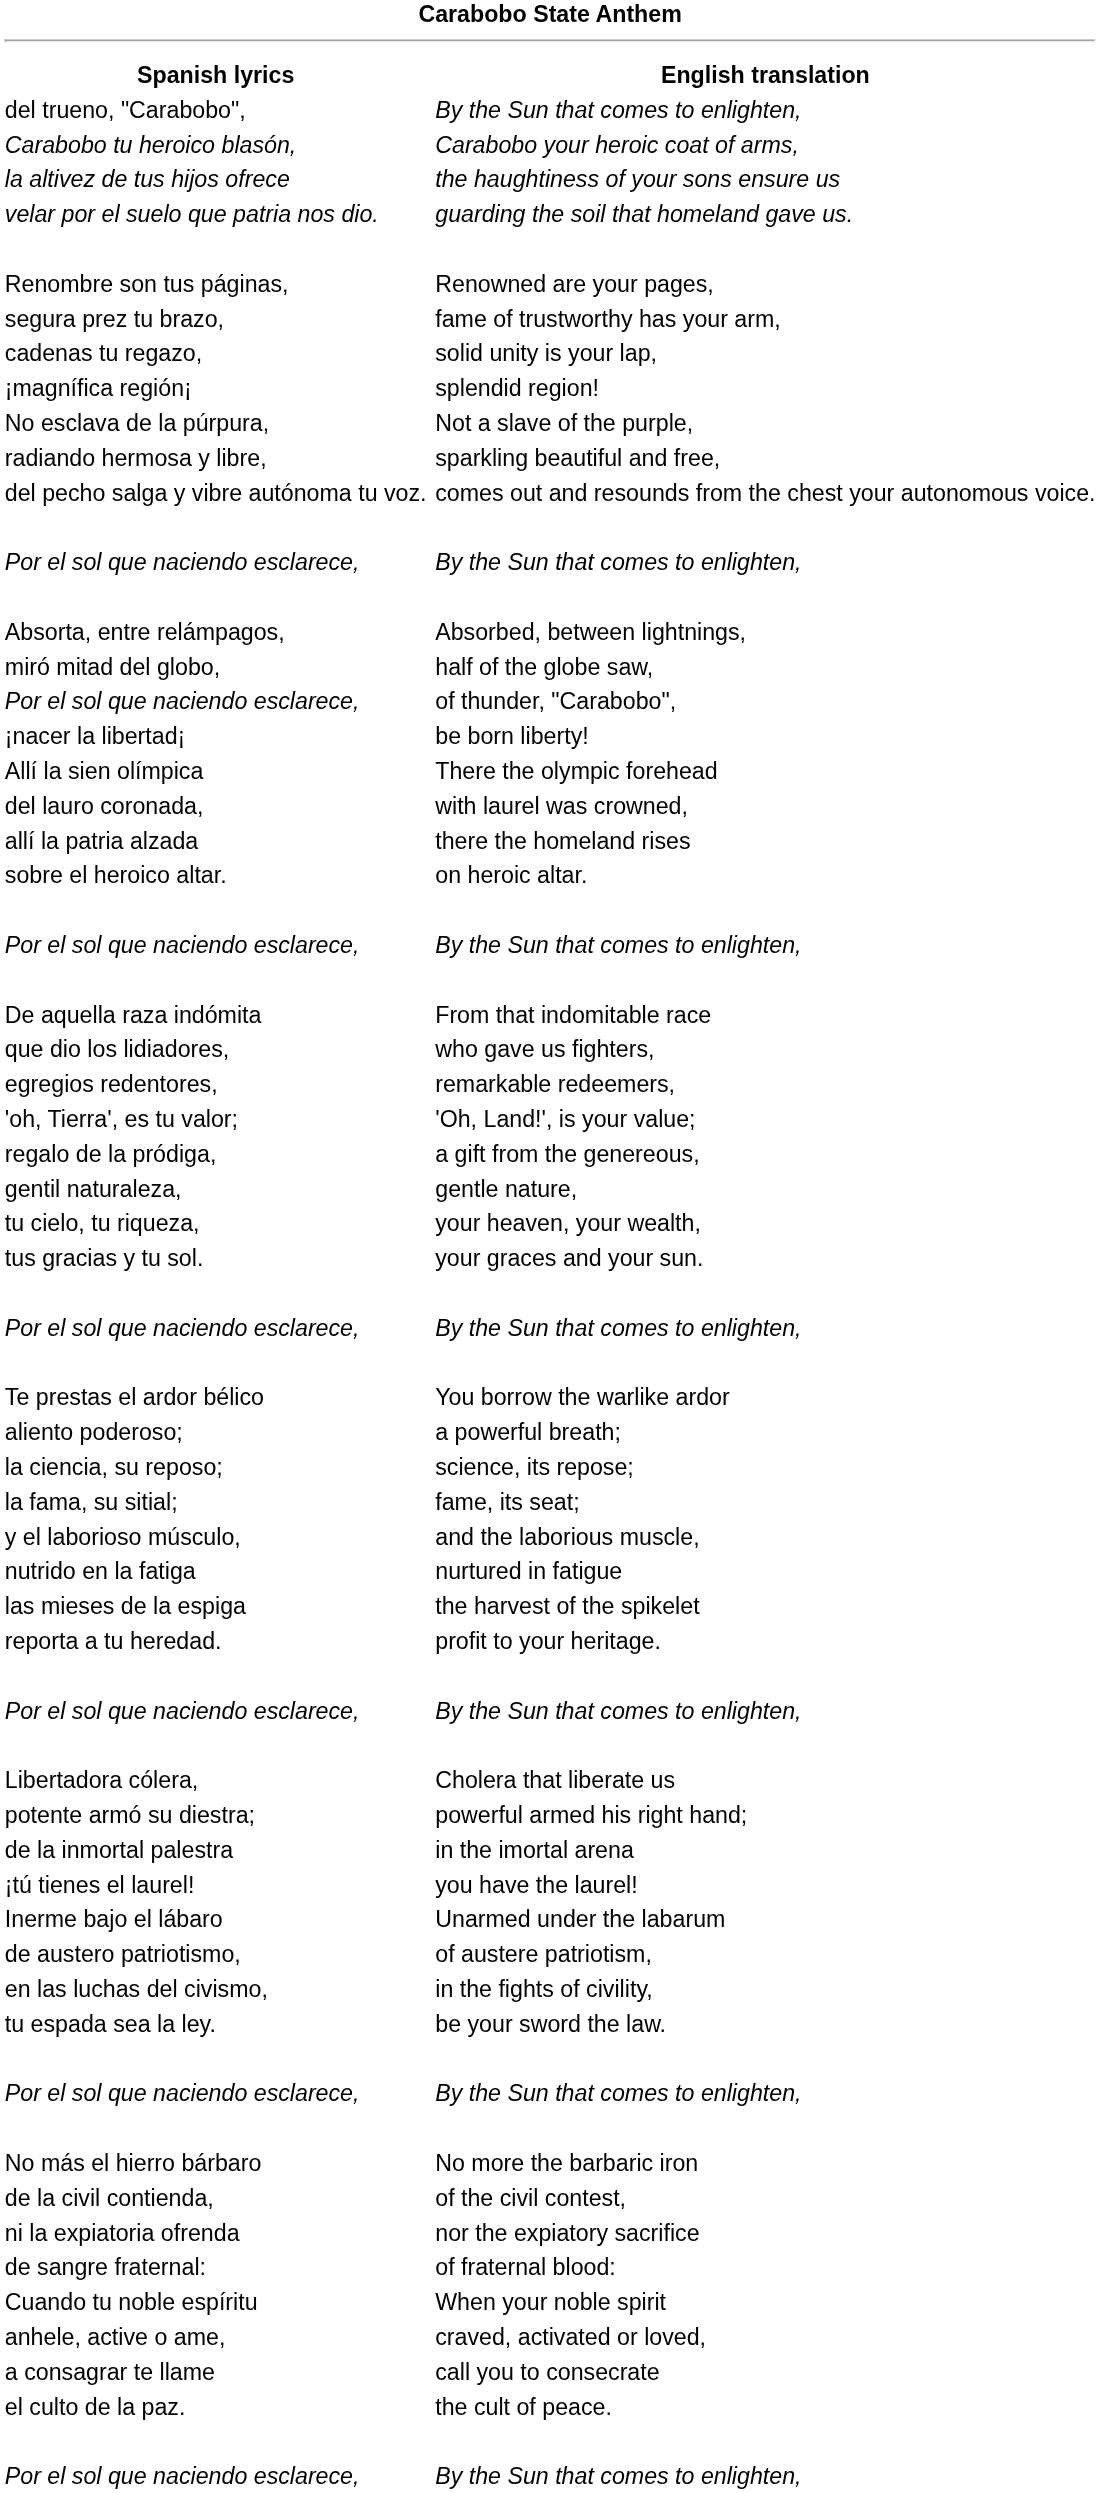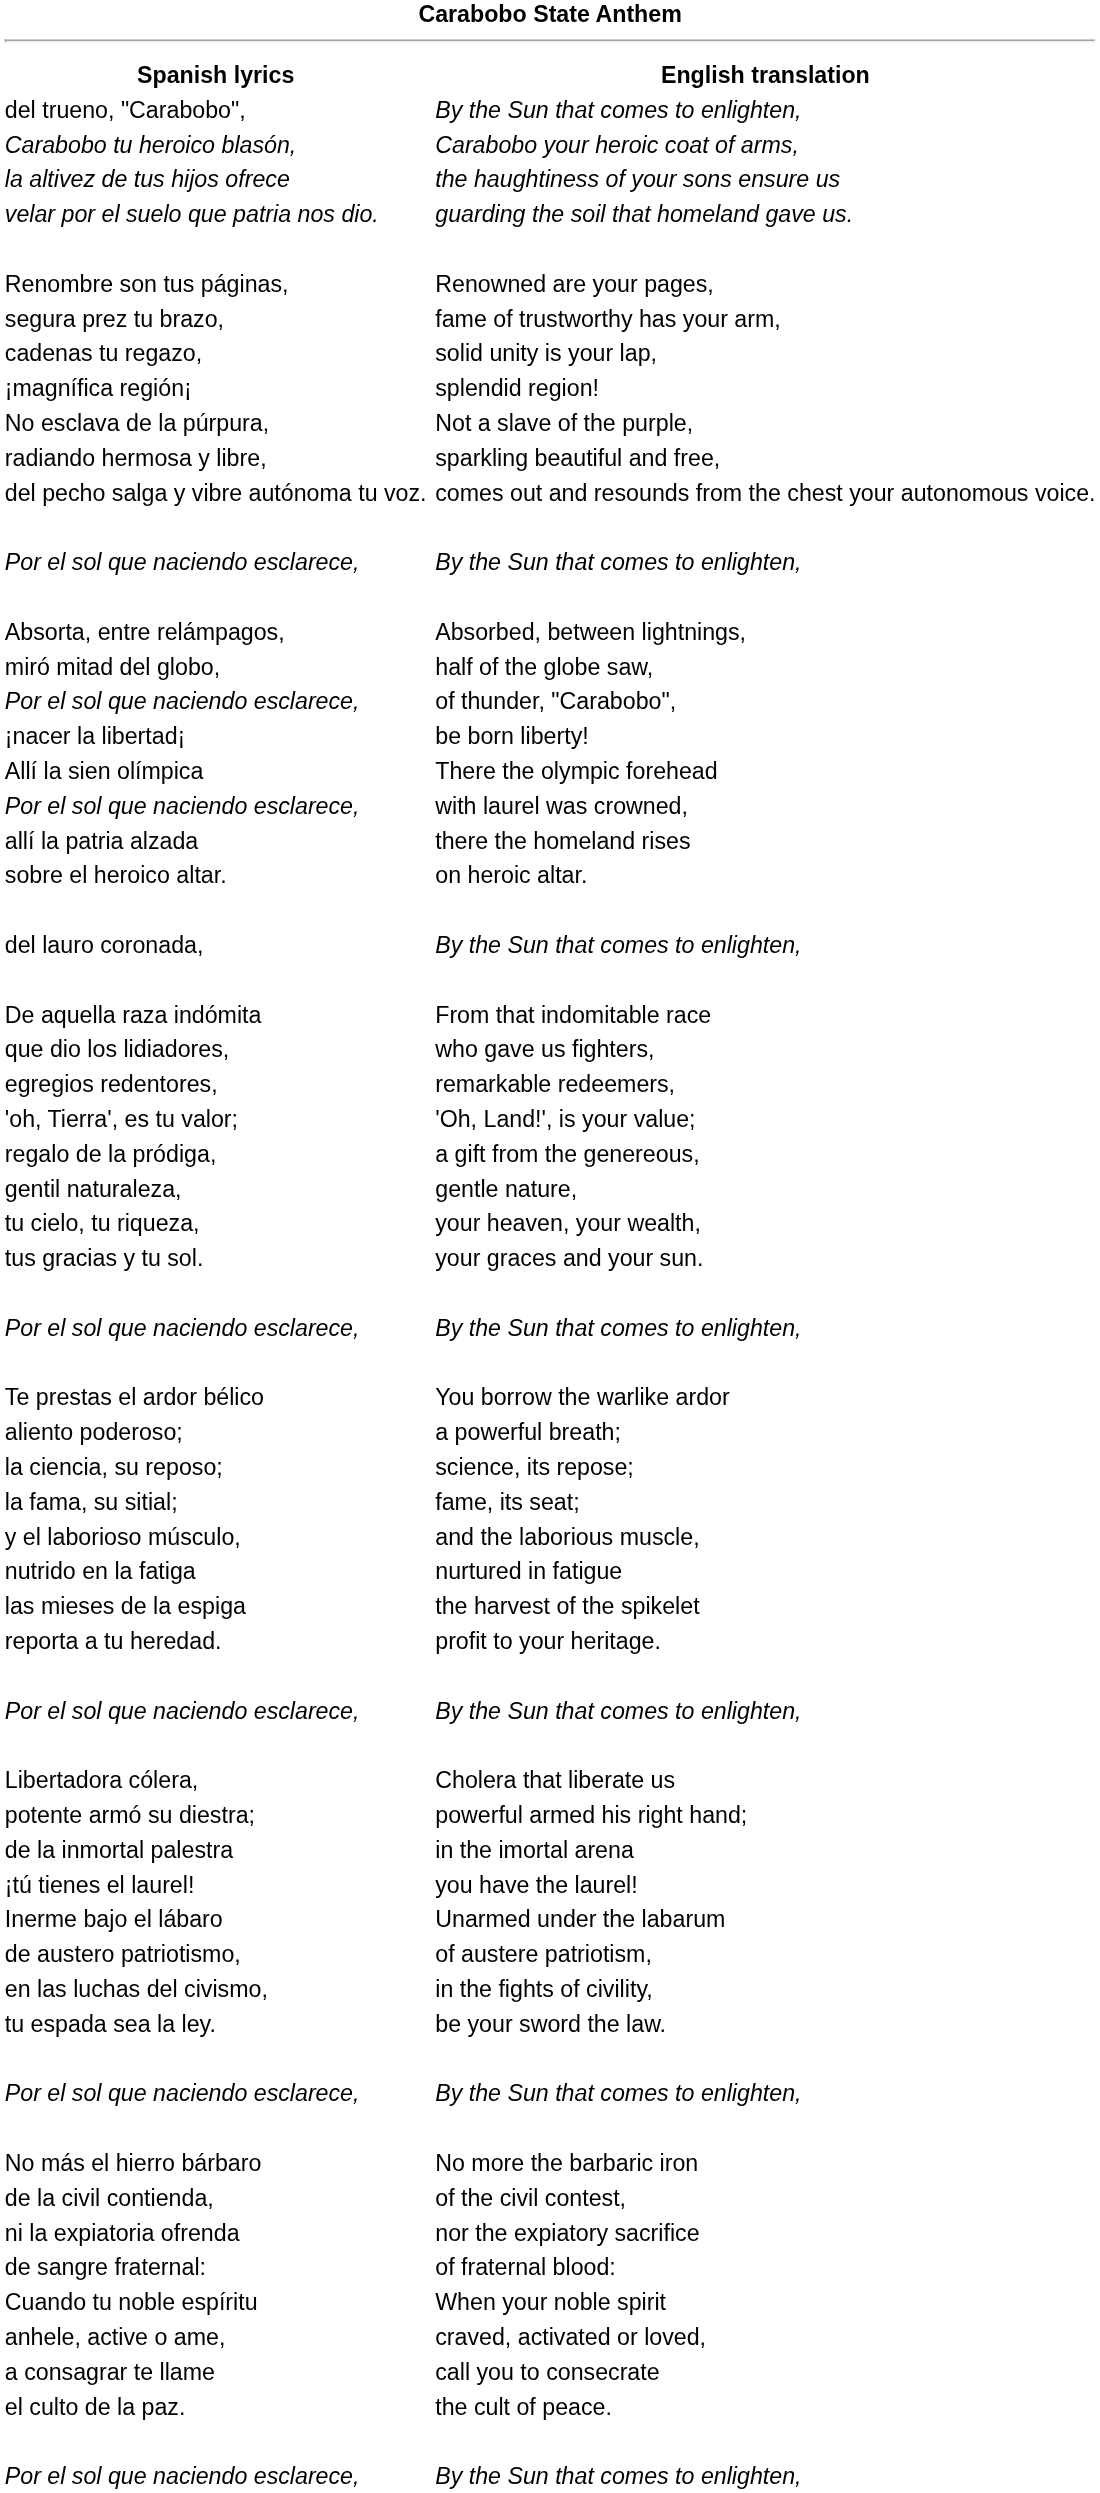(104, 806) del lauro coronada, -> (182, 806) Por el sol que naciendo esclarece,
(182, 945) Por el sol que naciendo esclarece, -> (104, 945) del lauro coronada,
